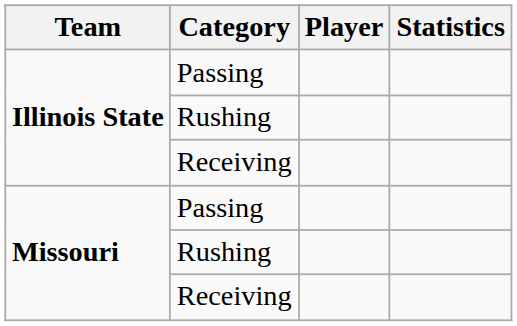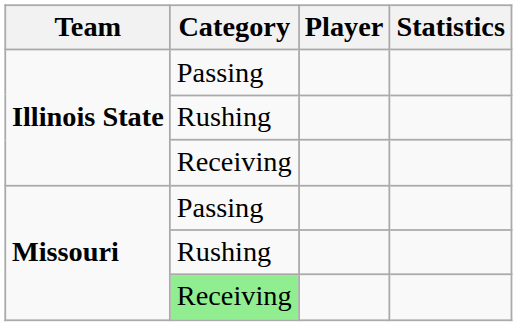(234, 296) no background -> (234, 296) lightgreen background
